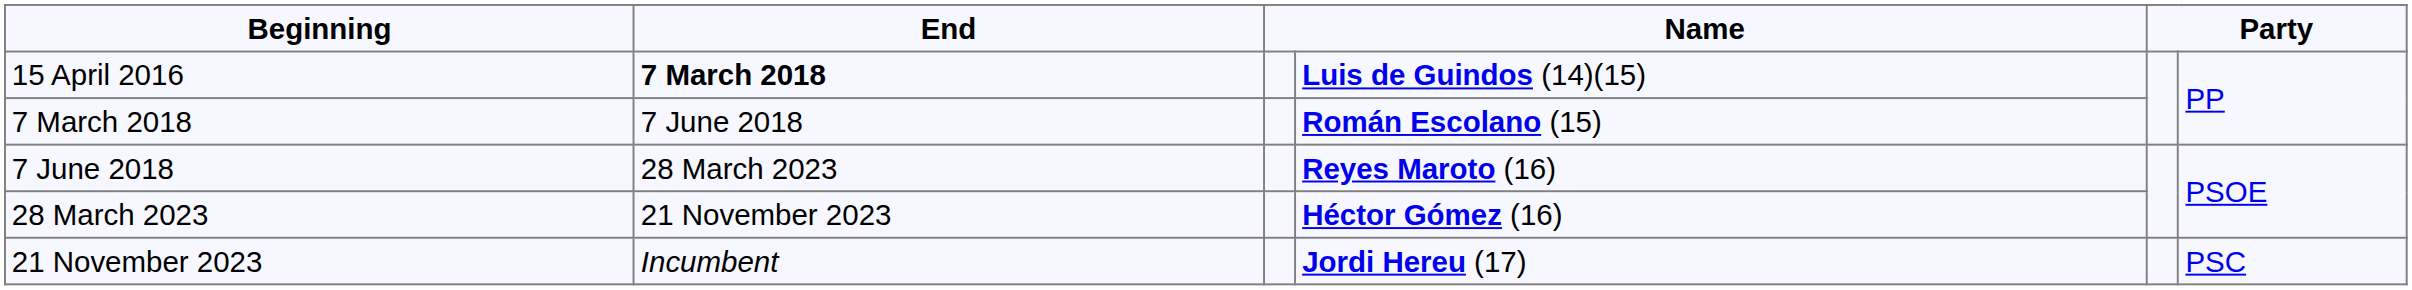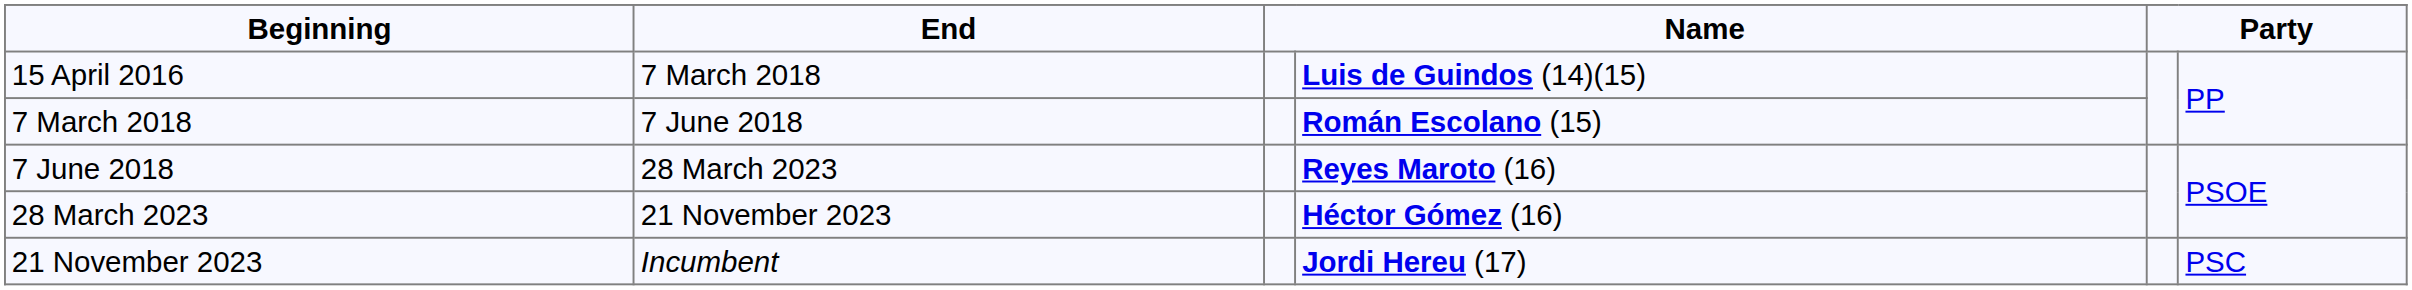(733, 75) bold -> (731, 75) normal
